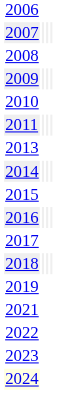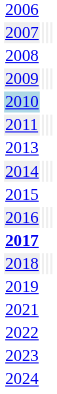(22, 101) no background -> (22, 101) lightblue background
(22, 240) normal -> (22, 240) bold
(22, 379) lightyellow background -> (22, 379) no background
